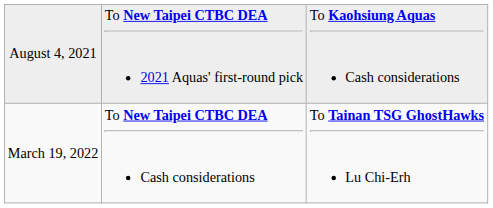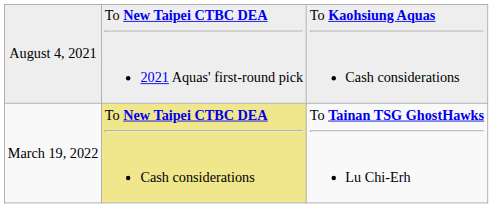(204, 146) no background -> (204, 146) khaki background
